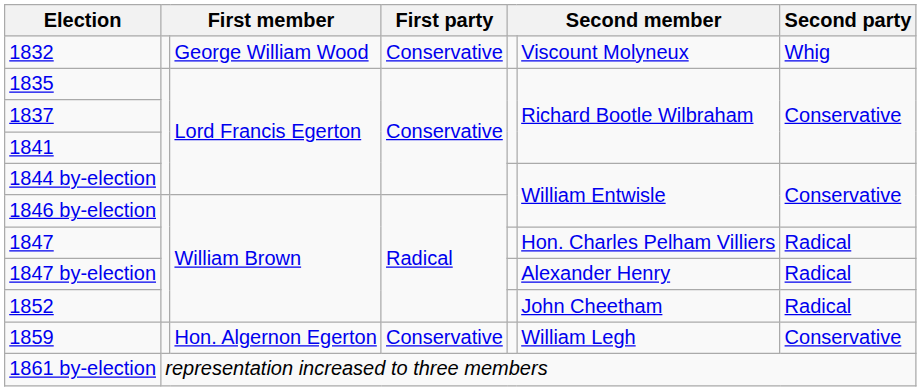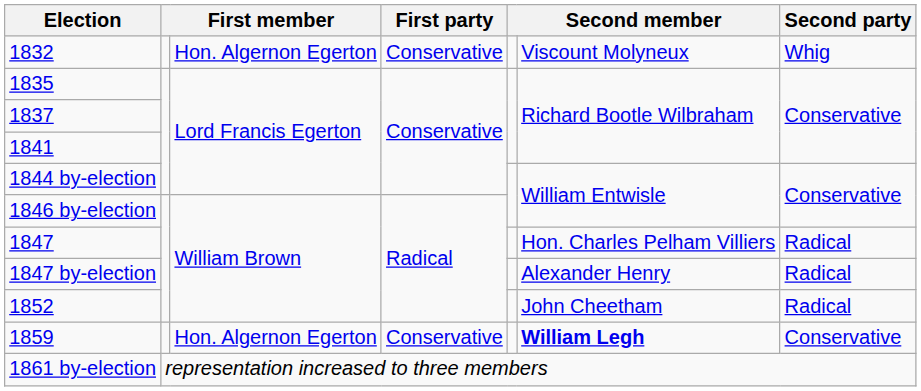(272, 52) George William Wood -> (276, 52) Hon. Algernon Egerton
(578, 337) normal -> (583, 337) bold
